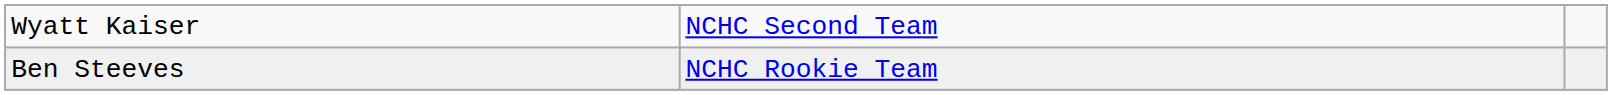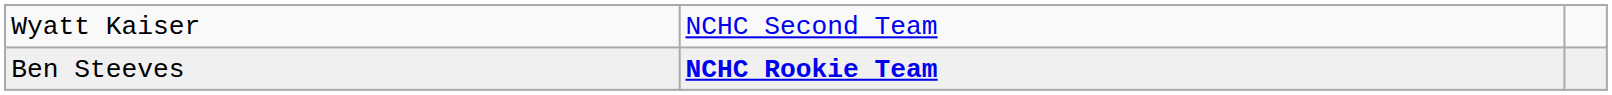(812, 69) normal -> (812, 69) bold
